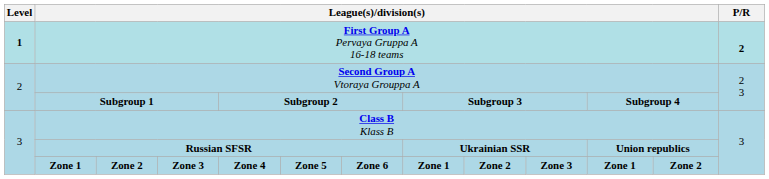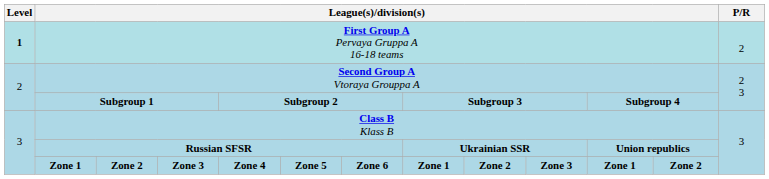(741, 48) bold -> (741, 48) normal
